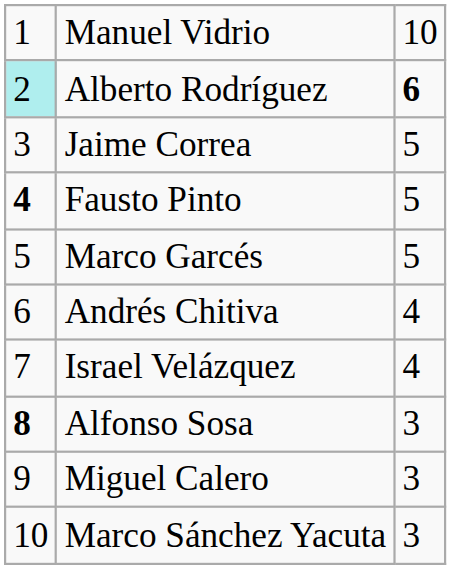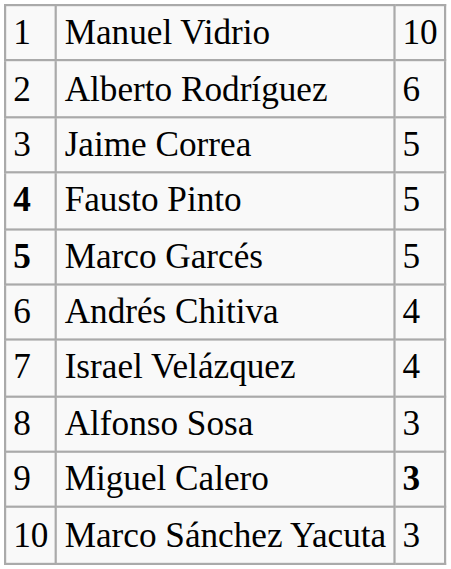(22, 88) paleturquoise background -> (22, 88) no background
(411, 88) bold -> (411, 88) normal
(22, 255) normal -> (22, 255) bold
(22, 423) bold -> (22, 423) normal
(411, 479) normal -> (411, 479) bold
